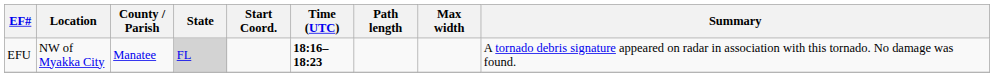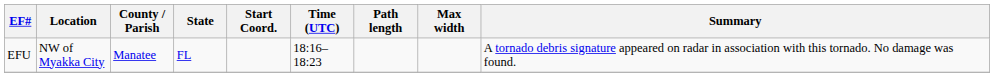(184, 55) lightgrey background -> (184, 55) no background
(311, 55) bold -> (311, 55) normal
